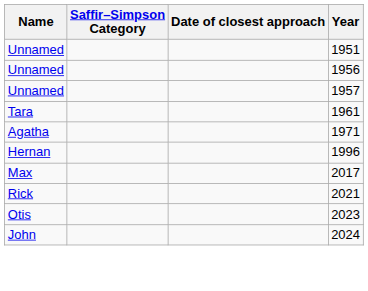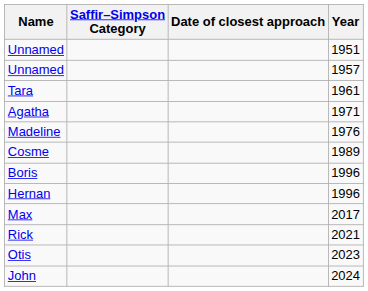- row: (36, 70)
+ row: (34, 132)
+ row: (28, 152)
+ row: (23, 173)
